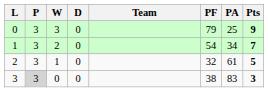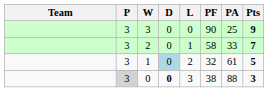columns swapped: (145, 12) <-> (15, 12)
(211, 29) 79 -> (211, 29) 90
(211, 45) 54 -> (211, 45) 58
(232, 45) 34 -> (232, 45) 33
(78, 62) no background -> (169, 62) lightblue background
(78, 78) normal -> (169, 78) bold
(232, 78) 83 -> (232, 78) 88
